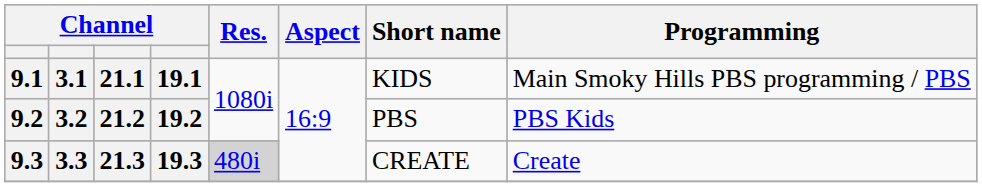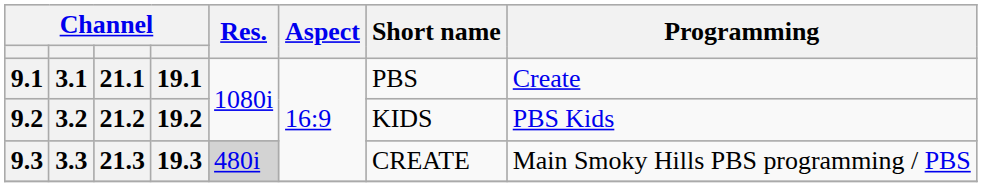(402, 78) KIDS -> (395, 78) PBS
(742, 78) Main Smoky Hills PBS programming / PBS -> (547, 78) Create
(395, 119) PBS -> (402, 119) KIDS
(547, 160) Create -> (742, 160) Main Smoky Hills PBS programming / PBS
